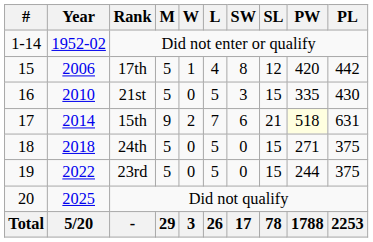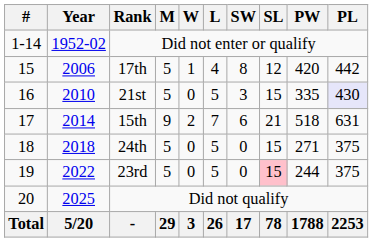(347, 95) no background -> (347, 95) lavender background
(307, 120) lightyellow background -> (307, 120) no background
(273, 172) no background -> (273, 172) pink background
